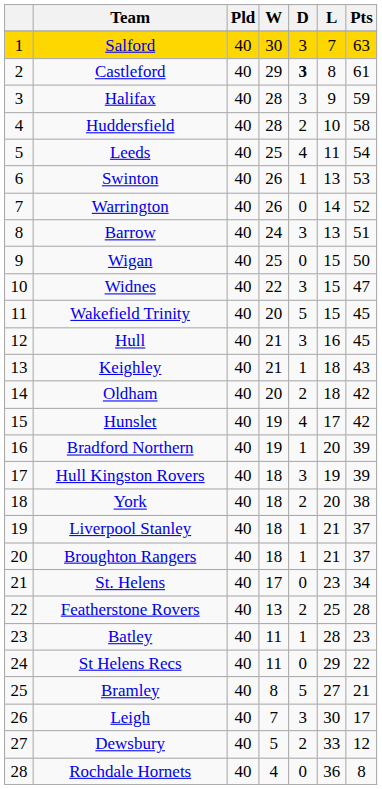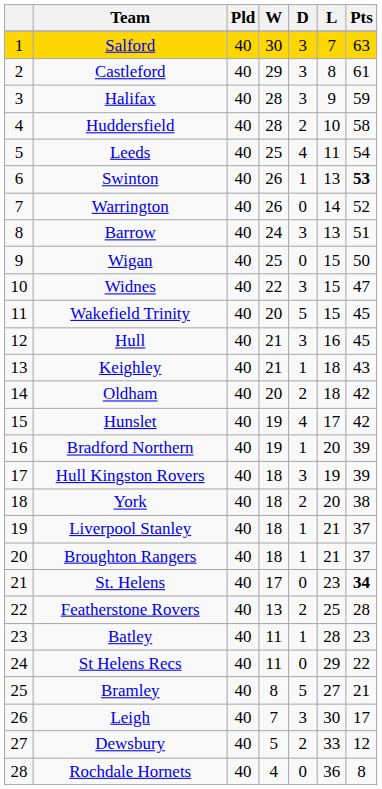(303, 71) bold -> (303, 71) normal
(361, 179) normal -> (361, 179) bold
(361, 582) normal -> (361, 582) bold
